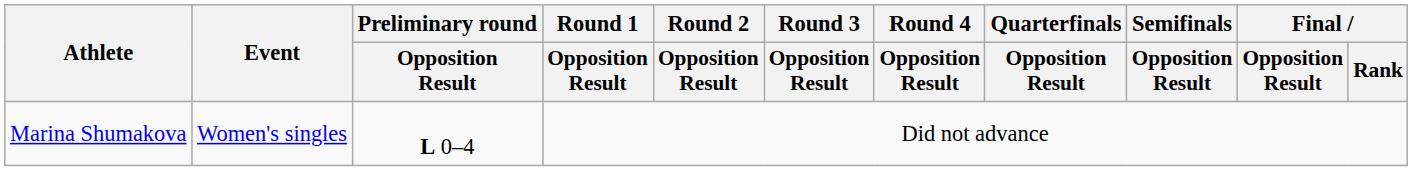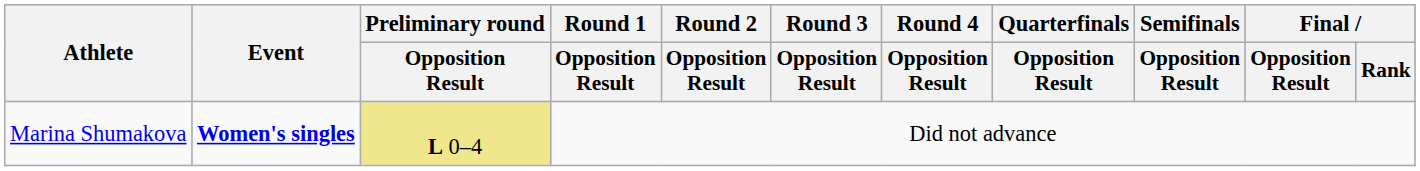(272, 133) normal -> (276, 133) bold
(447, 146) no background -> (455, 146) khaki background
